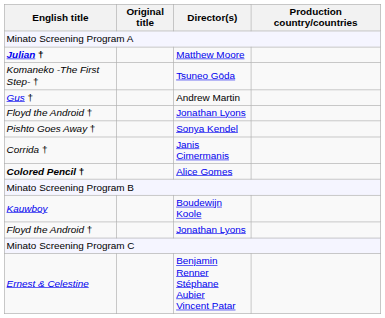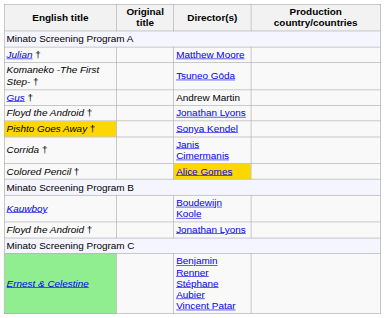(25, 54) bold -> (24, 54) normal
(51, 129) no background -> (51, 129) gold background
(45, 171) bold -> (43, 171) normal
(204, 171) no background -> (204, 171) gold background
(48, 283) no background -> (48, 283) lightgreen background
